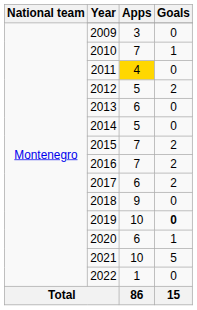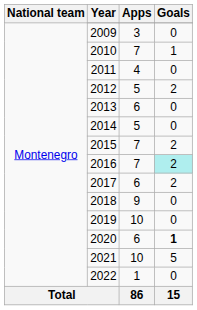(137, 70) gold background -> (137, 70) no background
(174, 164) no background -> (174, 164) paleturquoise background
(174, 220) bold -> (174, 220) normal
(174, 239) normal -> (174, 239) bold
